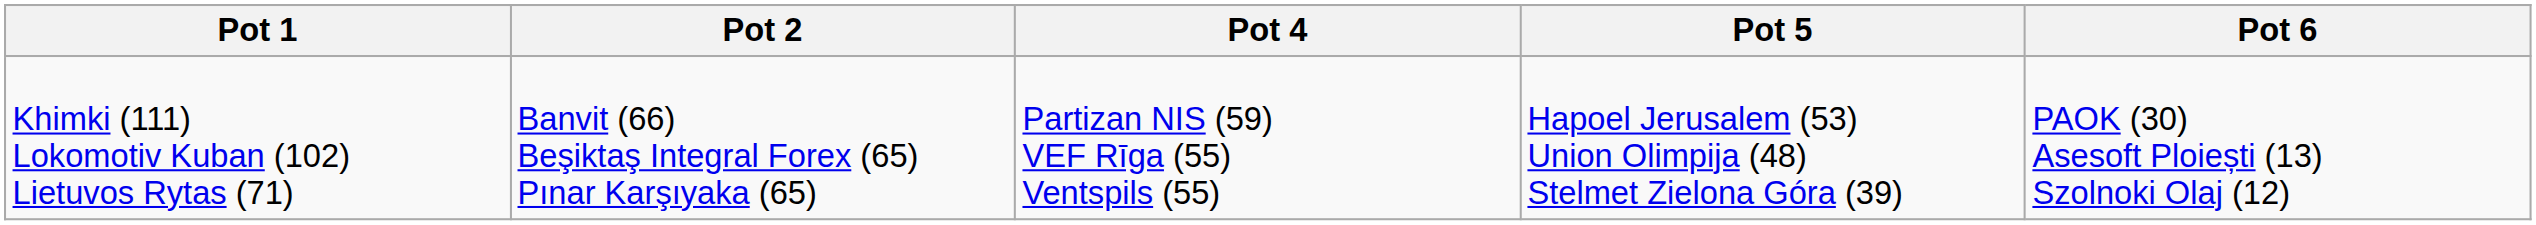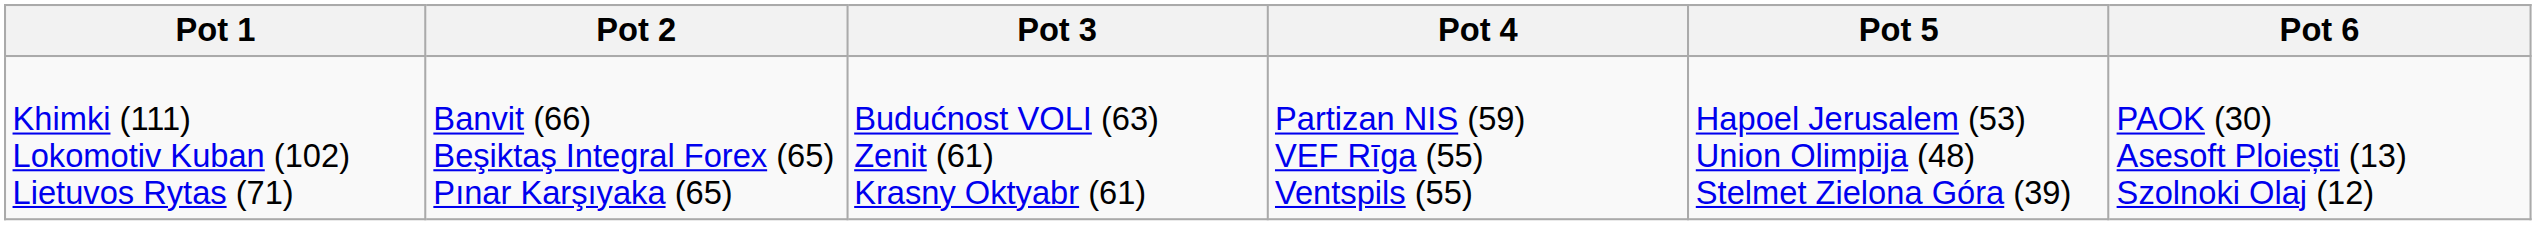+ column: (1057, 30)
